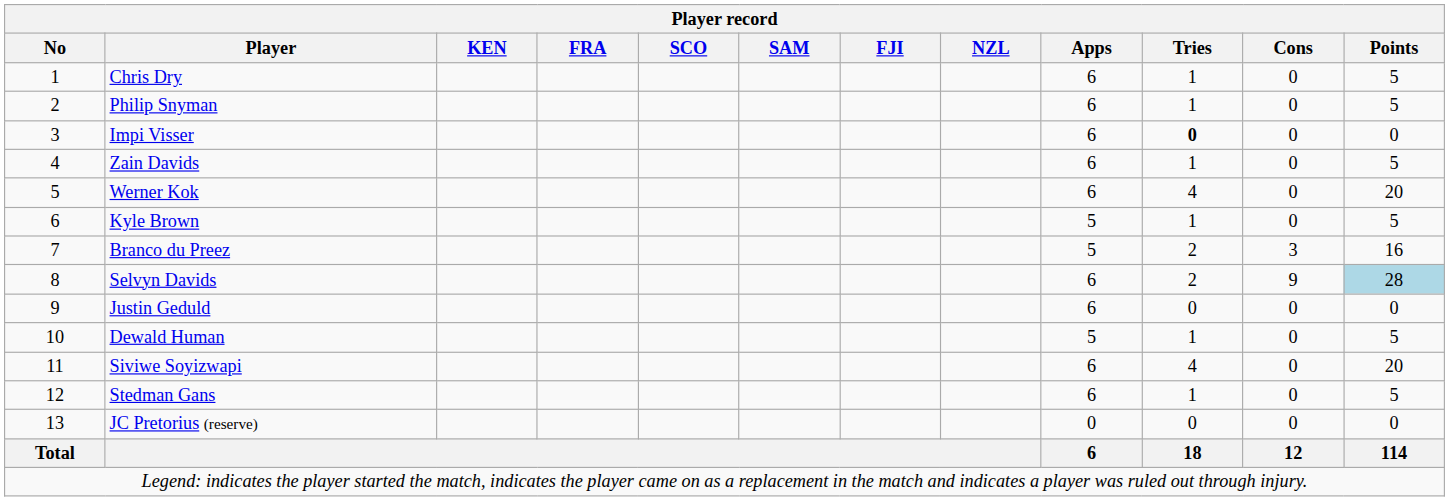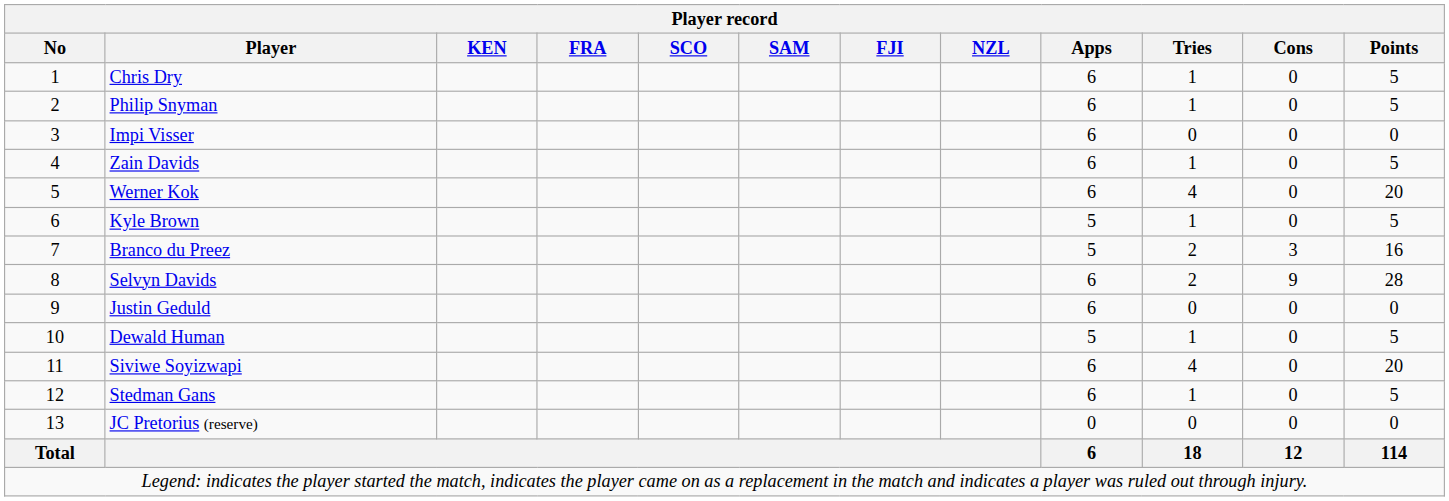(1192, 134) bold -> (1192, 134) normal
(1394, 279) lightblue background -> (1394, 279) no background
